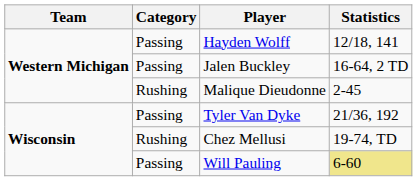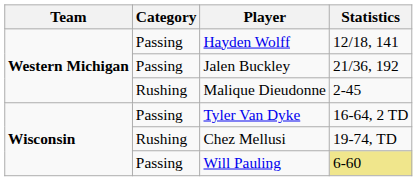(371, 65) 16-64, 2 TD -> (366, 65) 21/36, 192
(366, 114) 21/36, 192 -> (371, 114) 16-64, 2 TD
